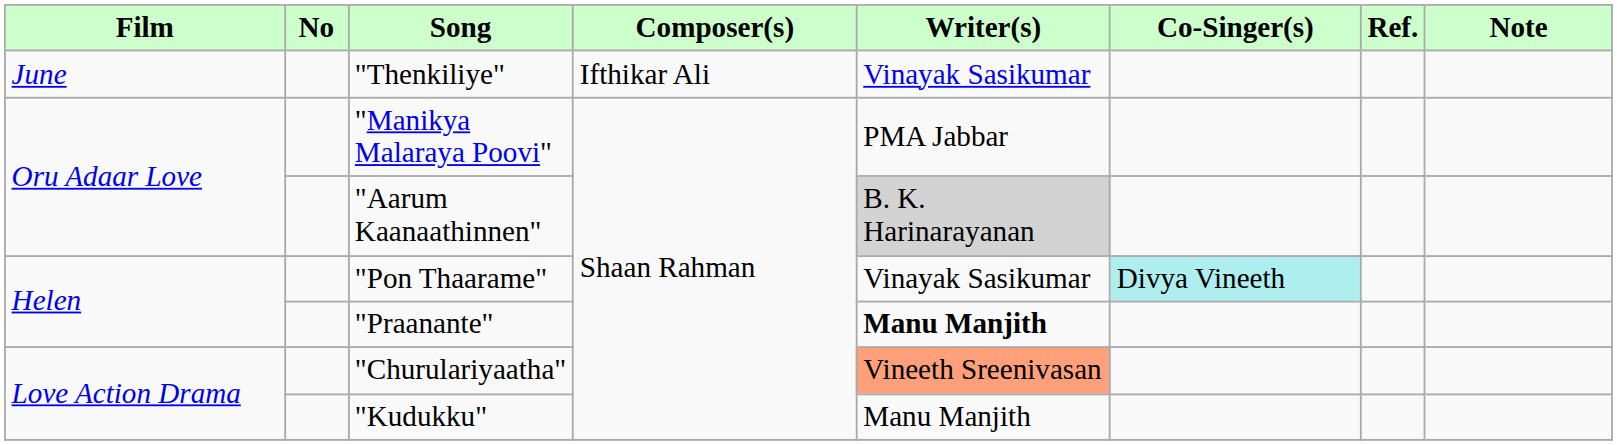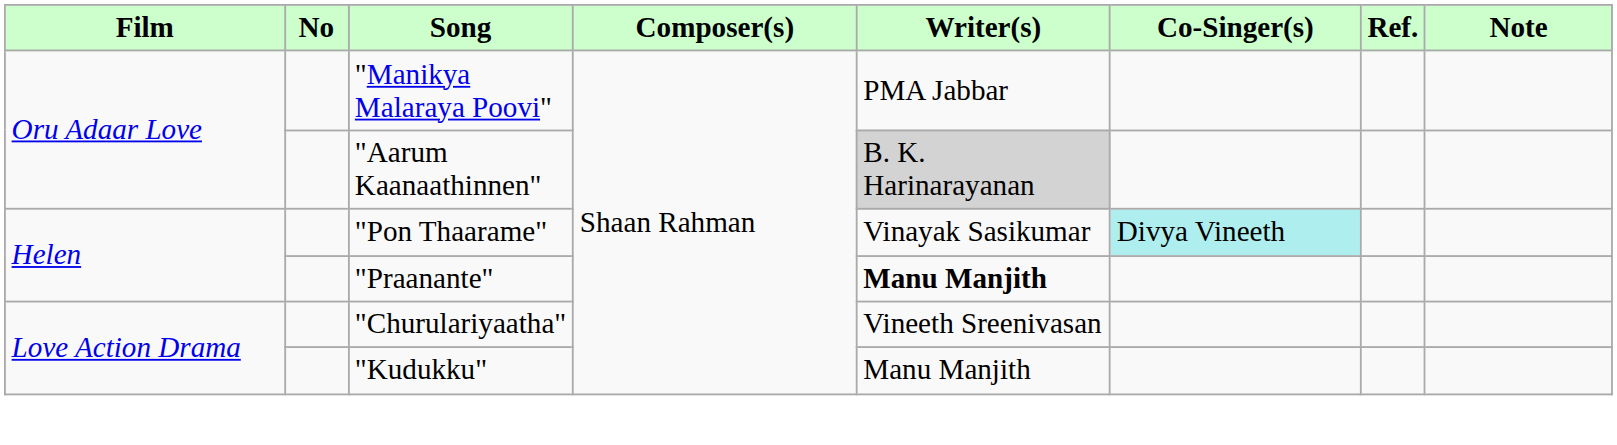- row: (430, 73)
(982, 370) lightsalmon background -> (982, 324) no background
